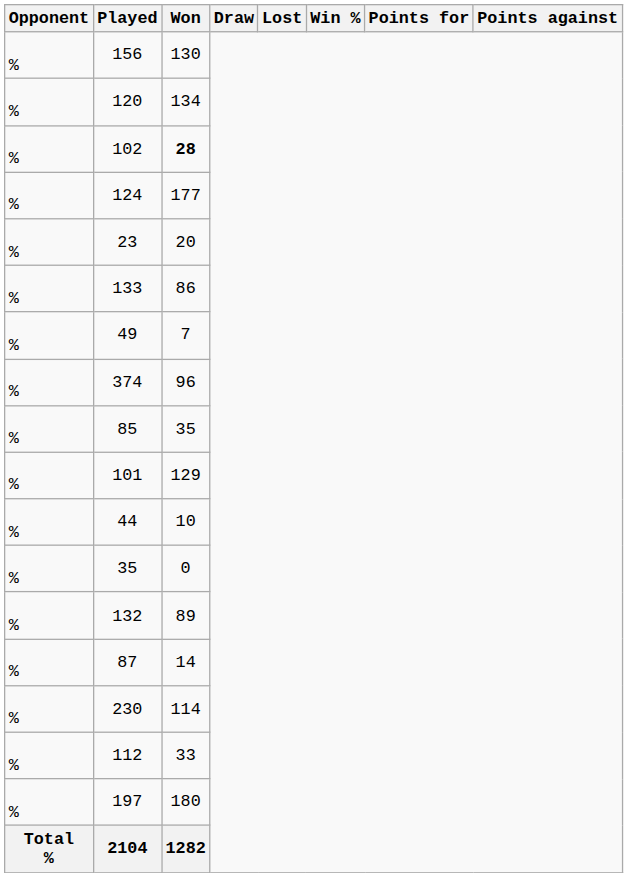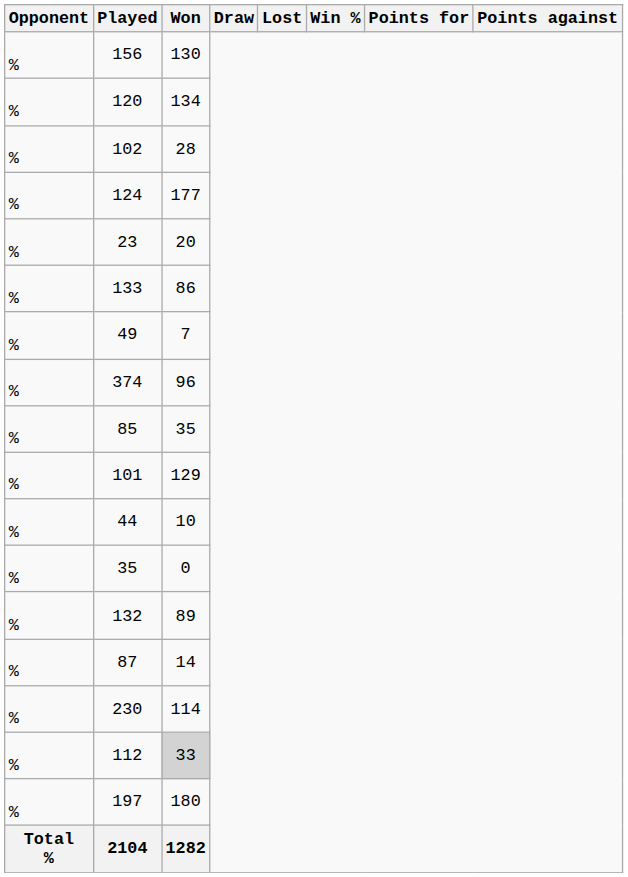(186, 149) bold -> (186, 149) normal
(186, 756) no background -> (186, 756) lightgrey background
